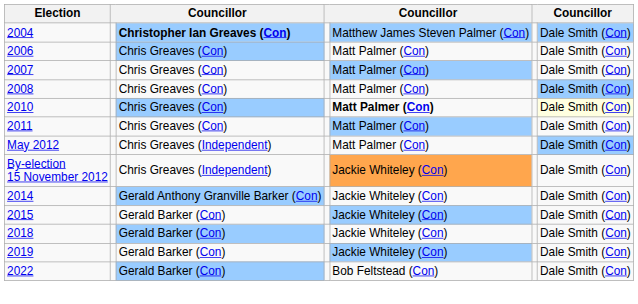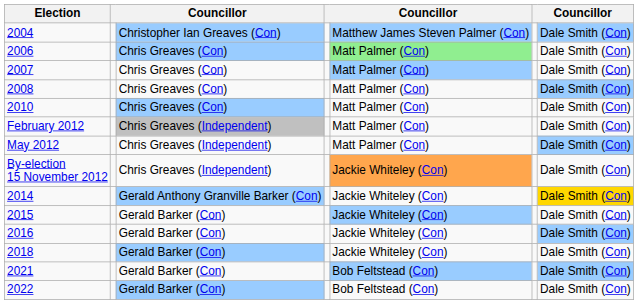(205, 32) bold -> (200, 32) normal
(381, 51) no background -> (381, 51) lightgreen background
(383, 107) bold -> (381, 107) normal
(585, 107) lightyellow background -> (585, 107) no background
- row: (20, 126)
+ row: (46, 126)
(585, 196) no background -> (585, 196) gold background
+ row: (20, 233)
- row: (20, 252)
+ row: (20, 271)
